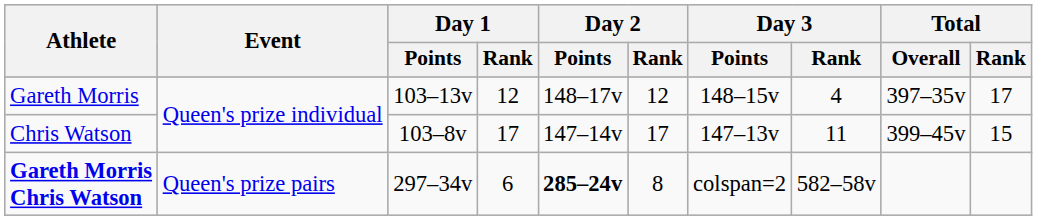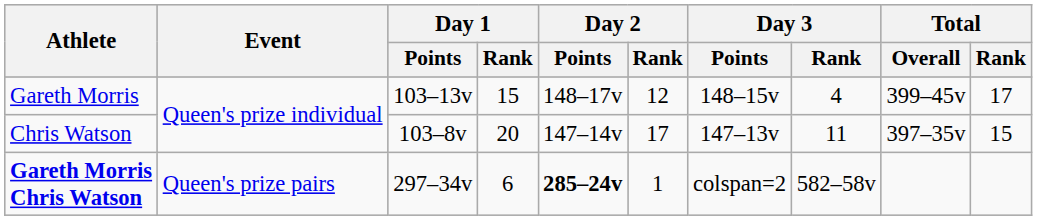(508, 96) 12 -> (508, 96) 15
(926, 96) 397–35v -> (926, 96) 399–45v
(508, 133) 17 -> (508, 133) 20
(926, 133) 399–45v -> (926, 133) 397–35v
(658, 184) 8 -> (658, 184) 1
